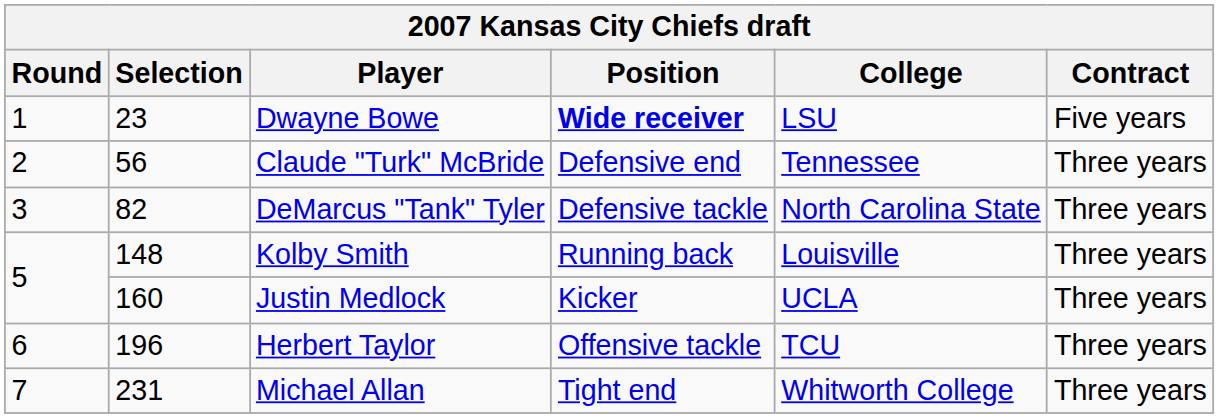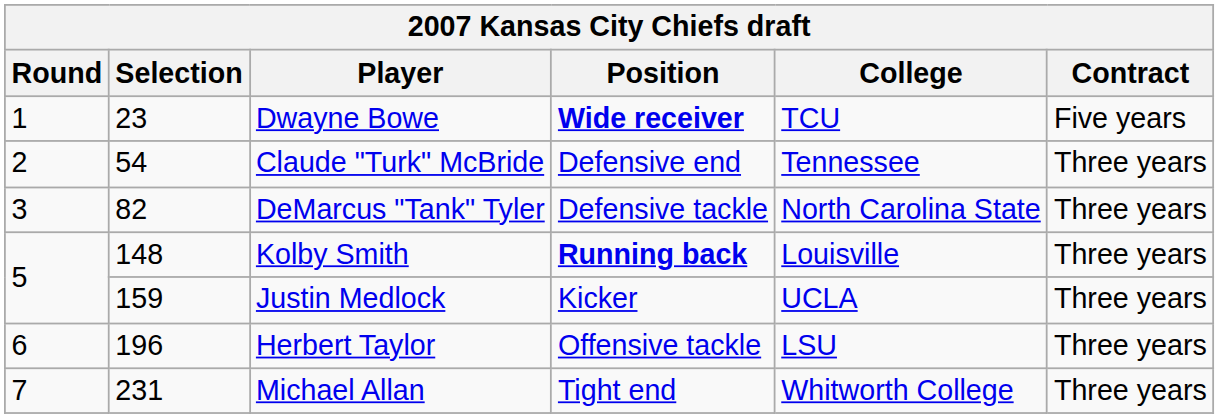(809, 118) LSU -> (811, 118) TCU
(131, 163) 56 -> (131, 163) 54
(645, 254) normal -> (653, 254) bold
(139, 299) 160 -> (139, 299) 159
(811, 345) TCU -> (809, 345) LSU
